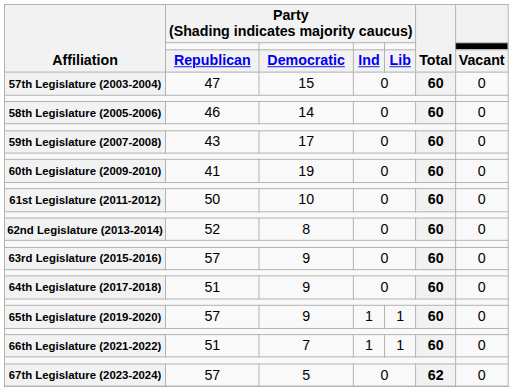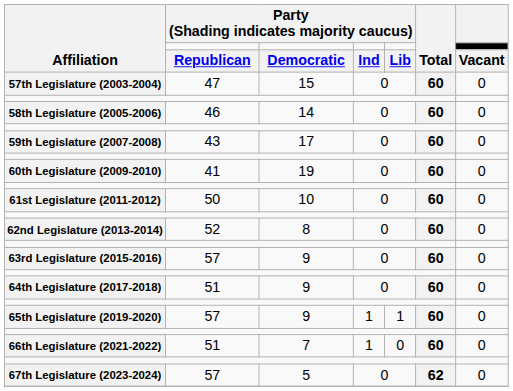(400, 345) 1 -> (400, 345) 0
